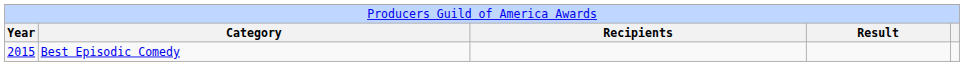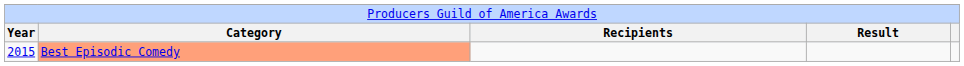(110, 52) no background -> (110, 52) lightsalmon background
